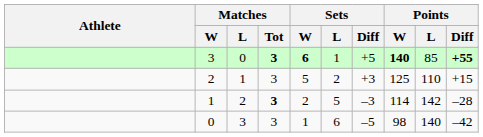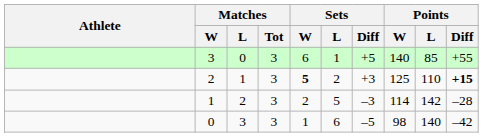(274, 57) bold -> (274, 57) normal
(305, 57) bold -> (305, 57) normal
(399, 57) bold -> (399, 57) normal
(462, 57) bold -> (462, 57) normal
(305, 79) normal -> (305, 79) bold
(462, 79) normal -> (462, 79) bold
(274, 100) bold -> (274, 100) normal
